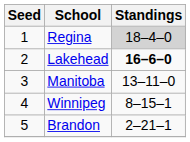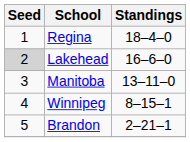(149, 37) lightgrey background -> (149, 37) no background
(24, 59) no background -> (24, 59) lightgrey background
(149, 59) bold -> (149, 59) normal
